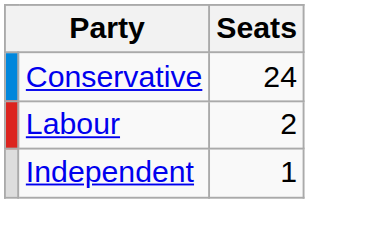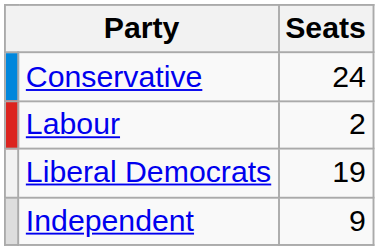+ row: (149, 172)
(289, 172) 1 -> (357, 220) 9
